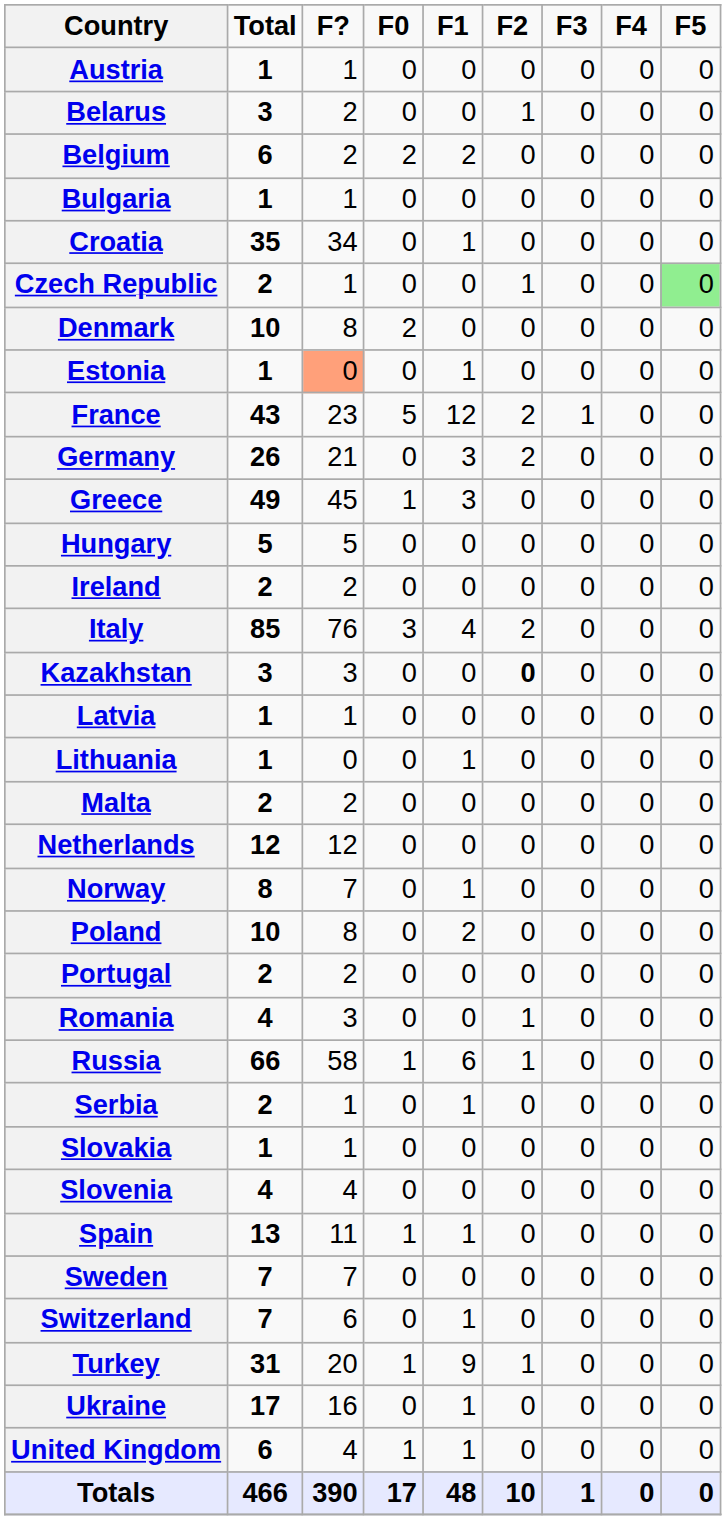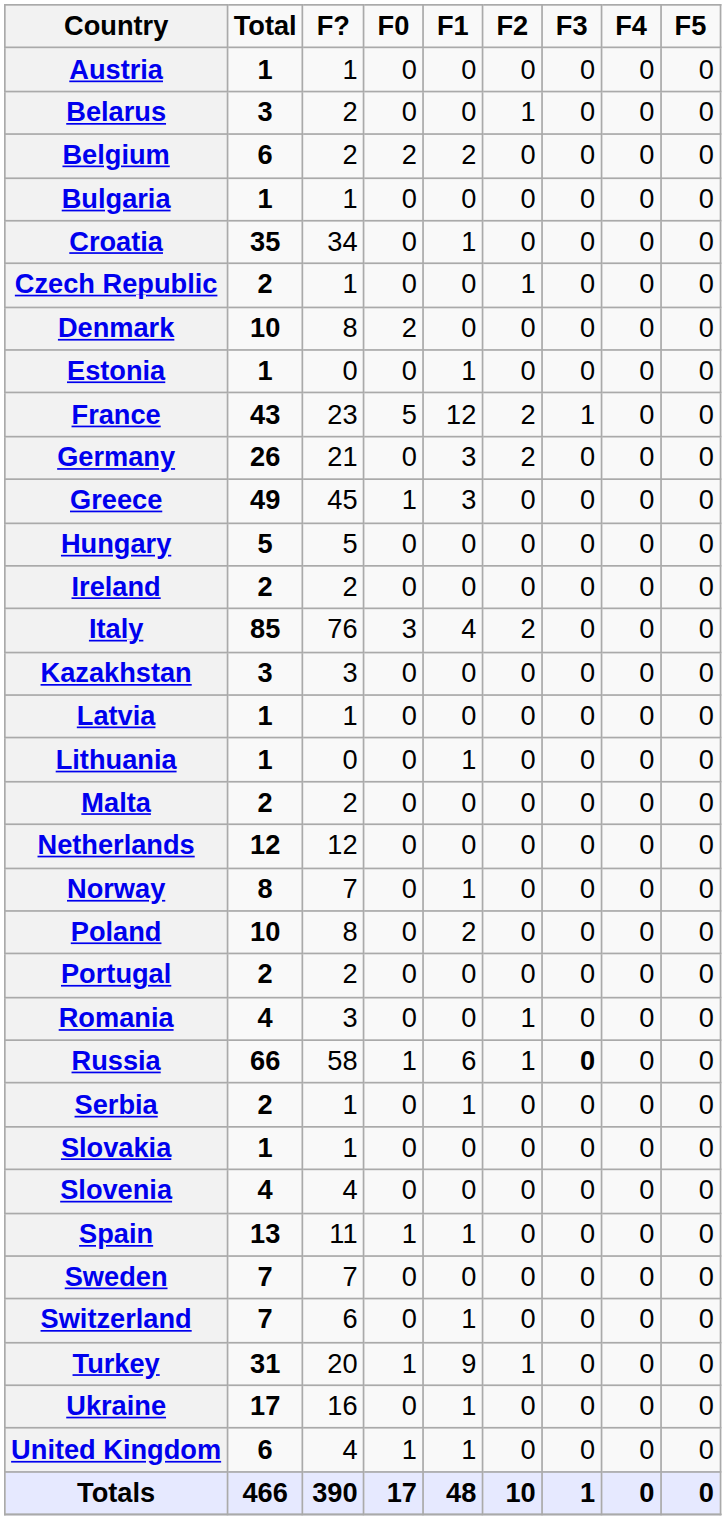(706, 284) lightgreen background -> (706, 284) no background
(350, 371) lightsalmon background -> (350, 371) no background
(528, 673) bold -> (528, 673) normal
(588, 1061) normal -> (588, 1061) bold
